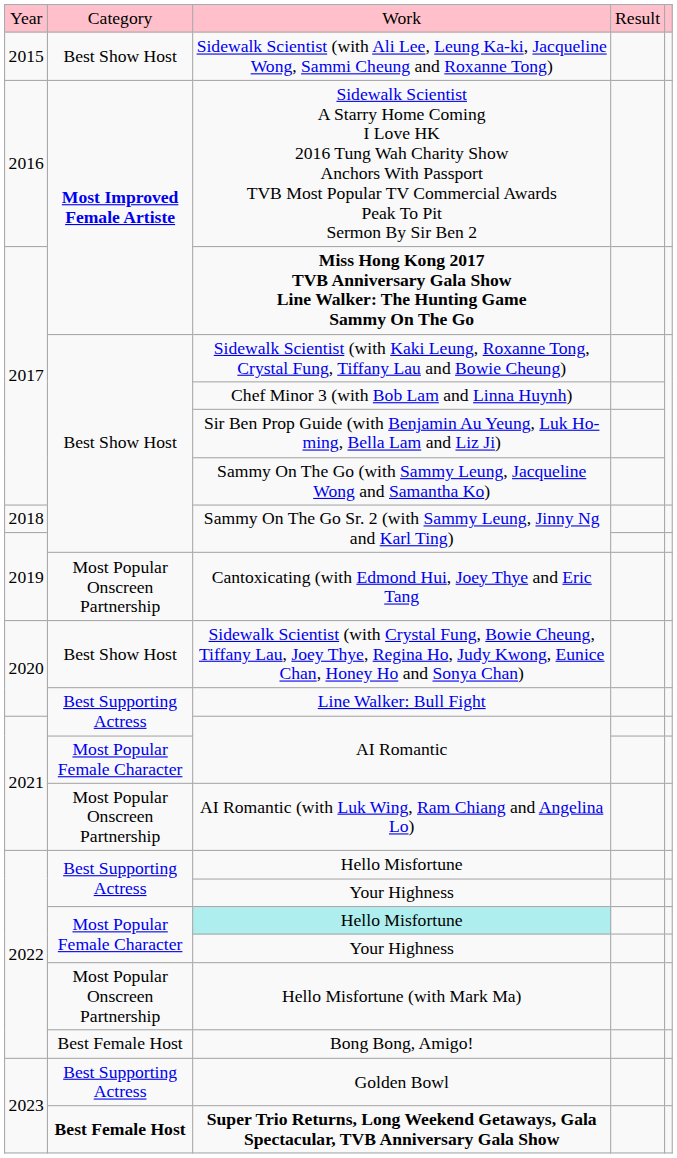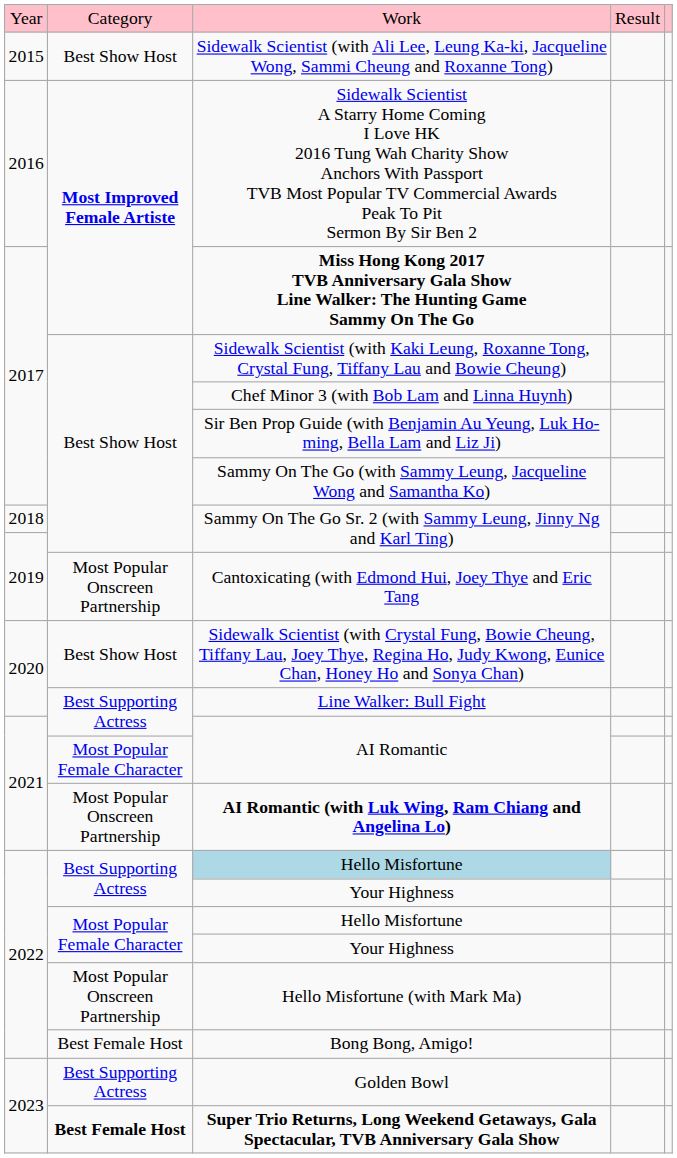(402, 816) normal -> (402, 816) bold
(402, 864) no background -> (402, 864) lightblue background
(402, 920) paleturquoise background -> (402, 920) no background
